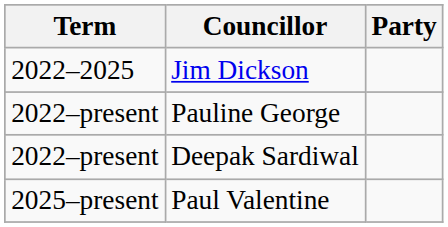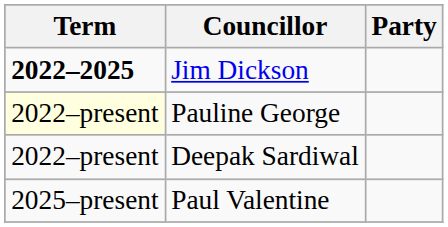(73, 69) normal -> (73, 69) bold
(85, 112) no background -> (85, 112) lightyellow background
